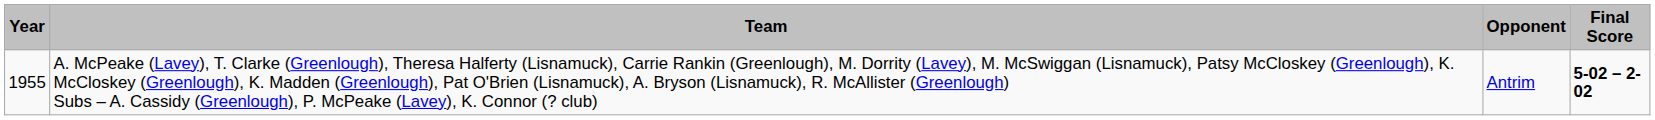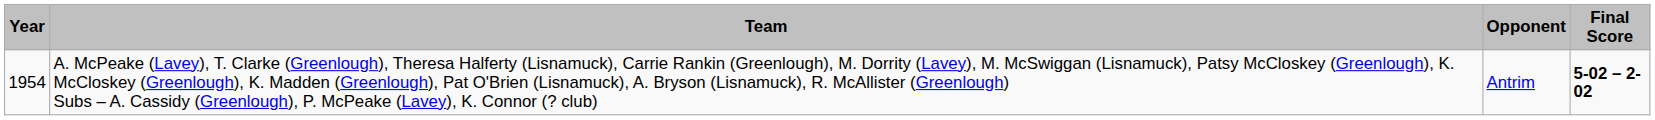(27, 82) 1955 -> (27, 82) 1954
